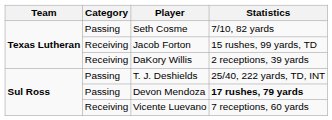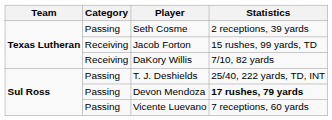(243, 29) 7/10, 82 yards -> (260, 29) 2 receptions, 39 yards
(260, 60) 2 receptions, 39 yards -> (243, 60) 7/10, 82 yards
(107, 107) Receiving -> (102, 107) Passing
